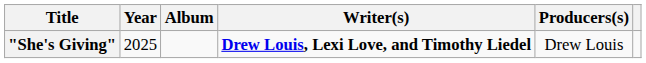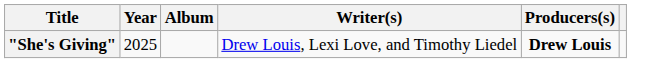(376, 44) bold -> (369, 44) normal
(584, 44) normal -> (570, 44) bold
